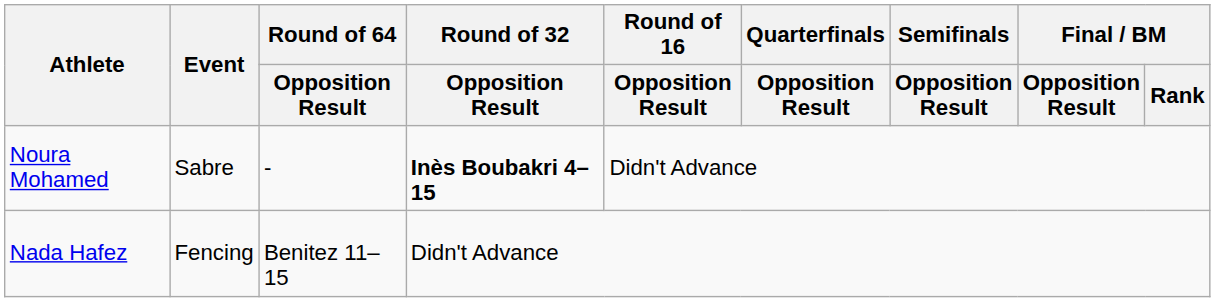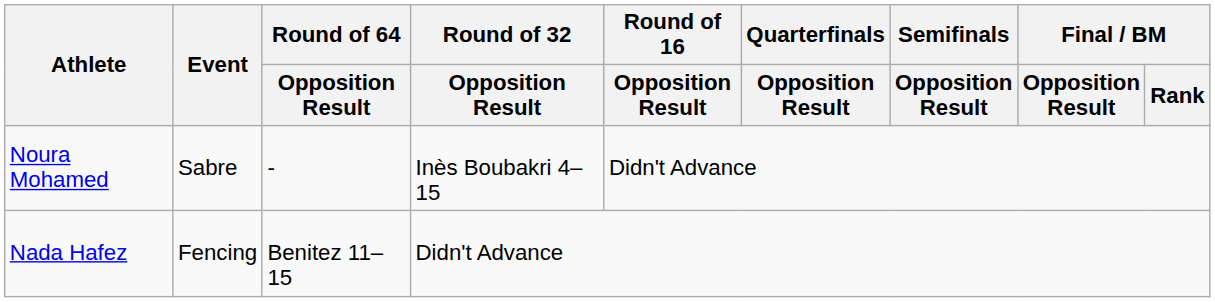(500, 180) bold -> (499, 180) normal
